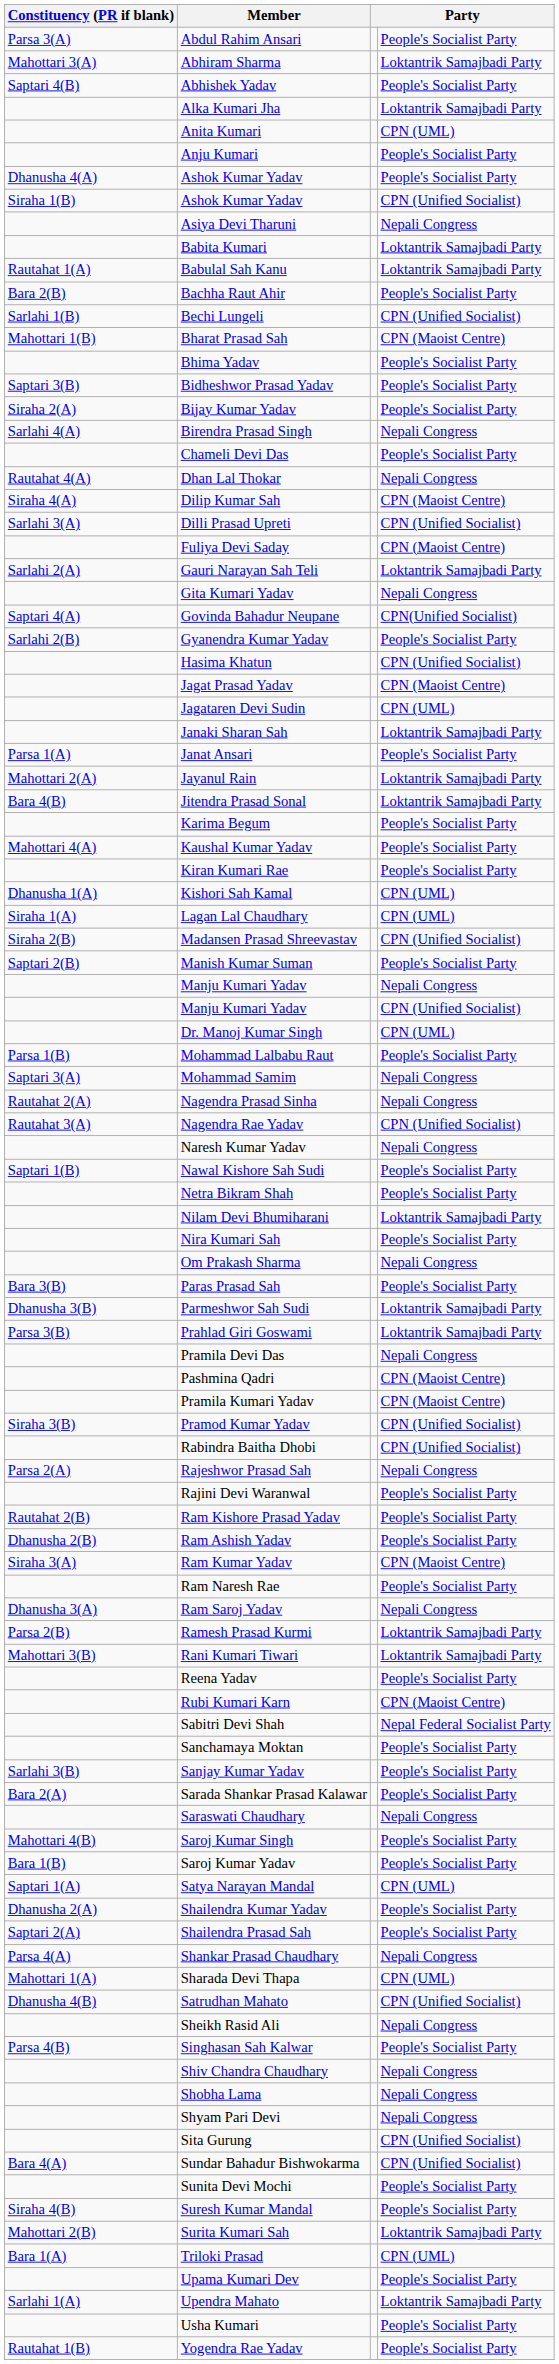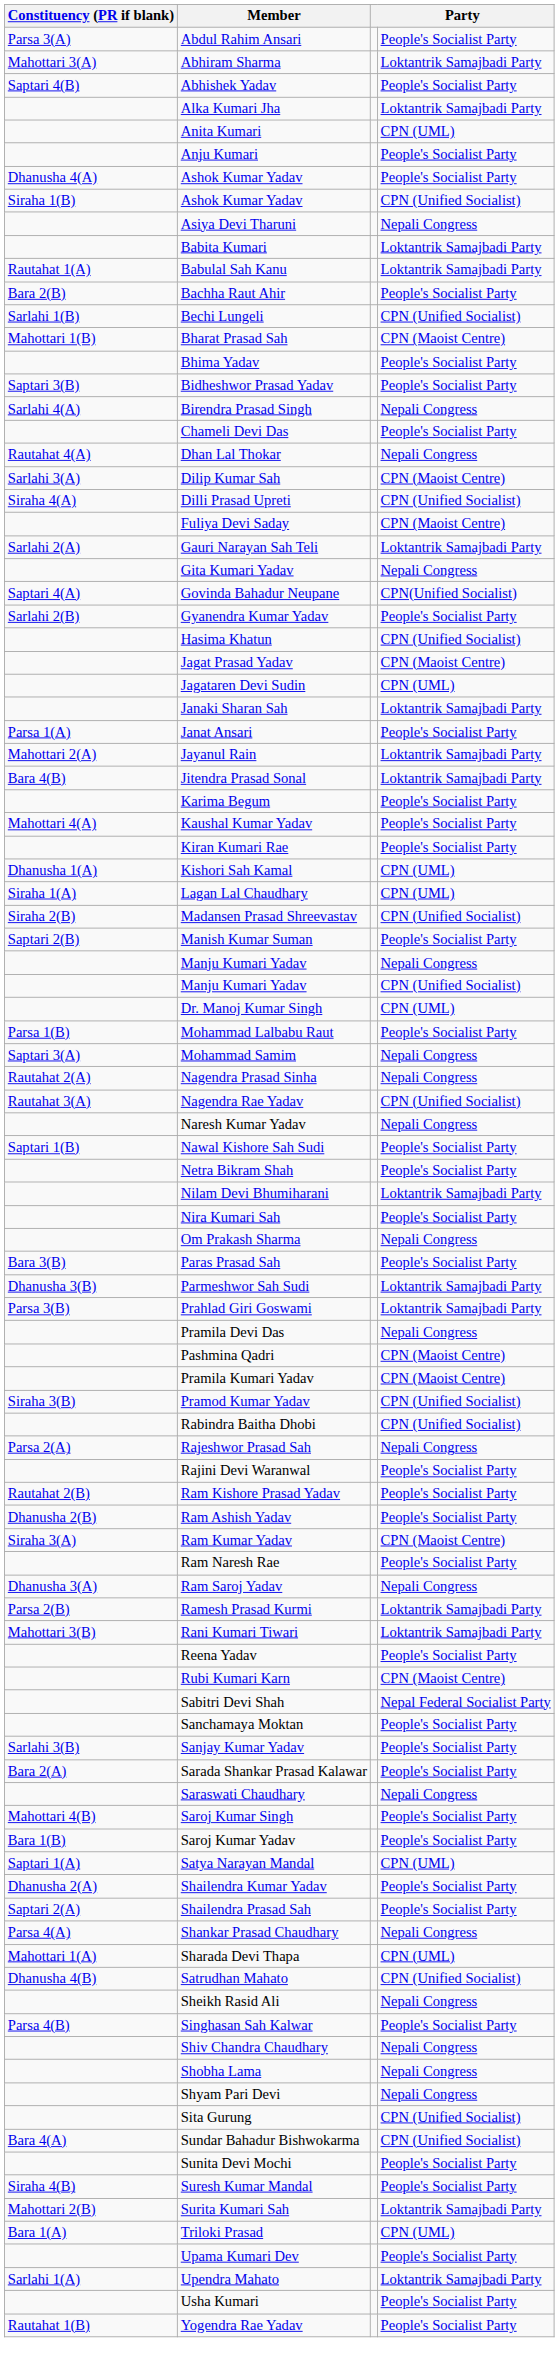- row: (238, 408)
(42, 500) Siraha 4(A) -> (44, 477) Sarlahi 3(A)
(44, 524) Sarlahi 3(A) -> (42, 500) Siraha 4(A)
